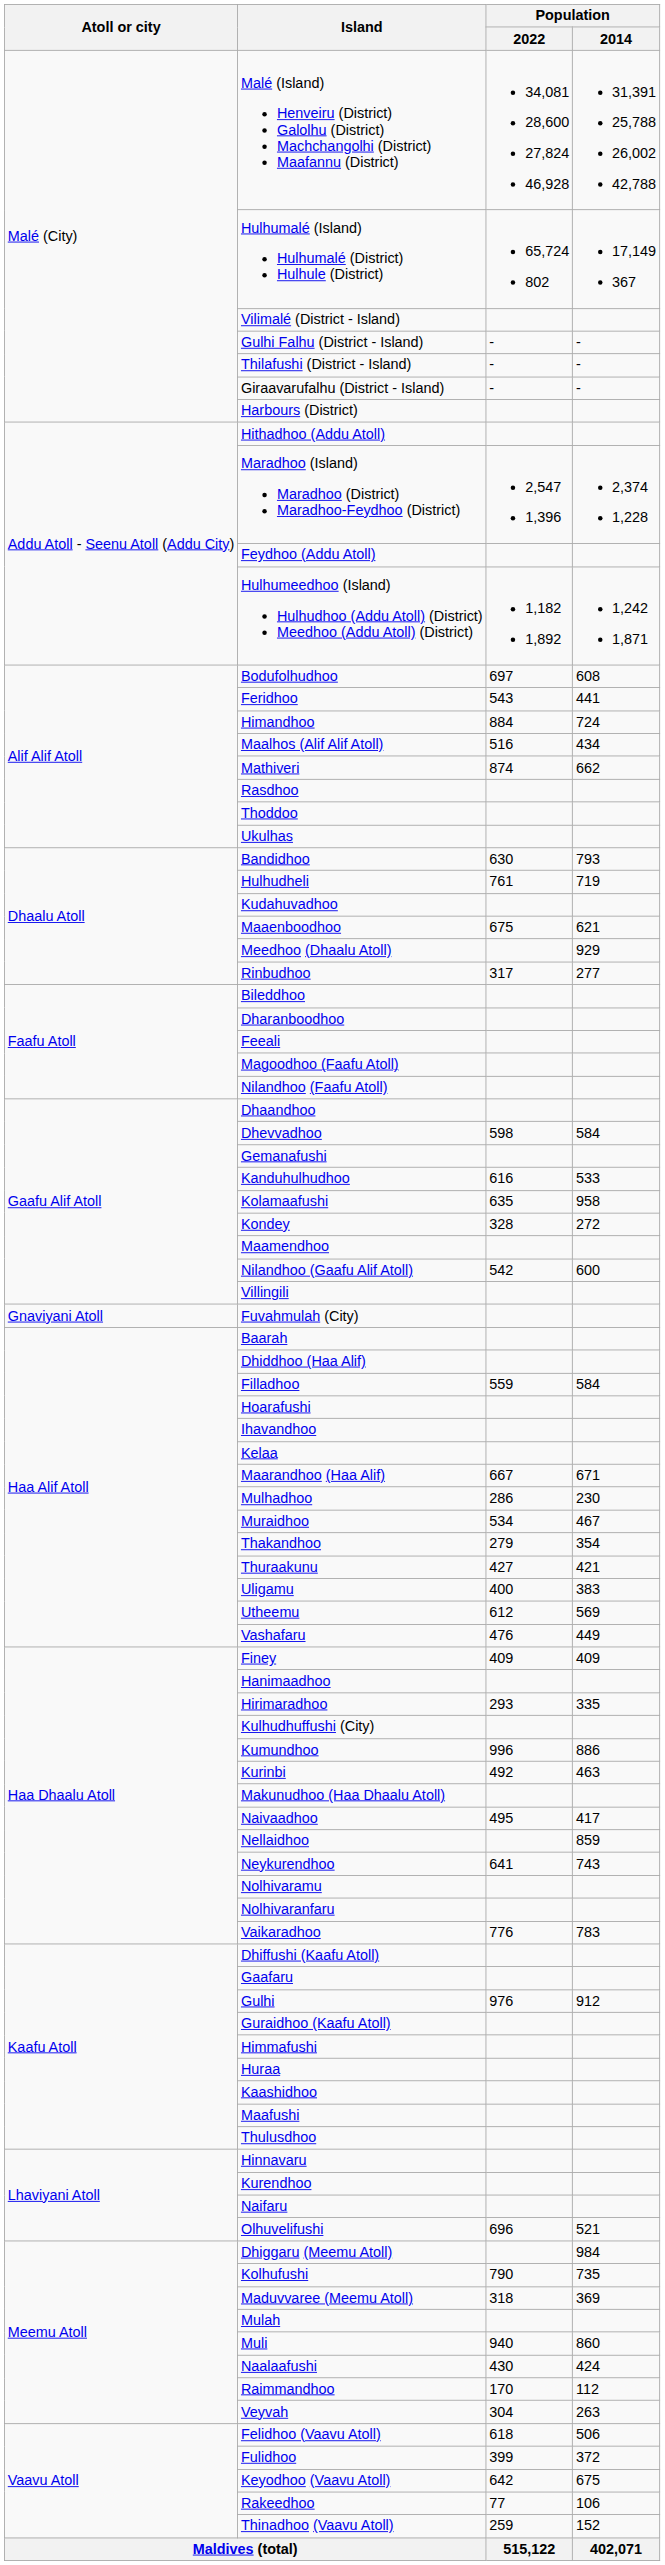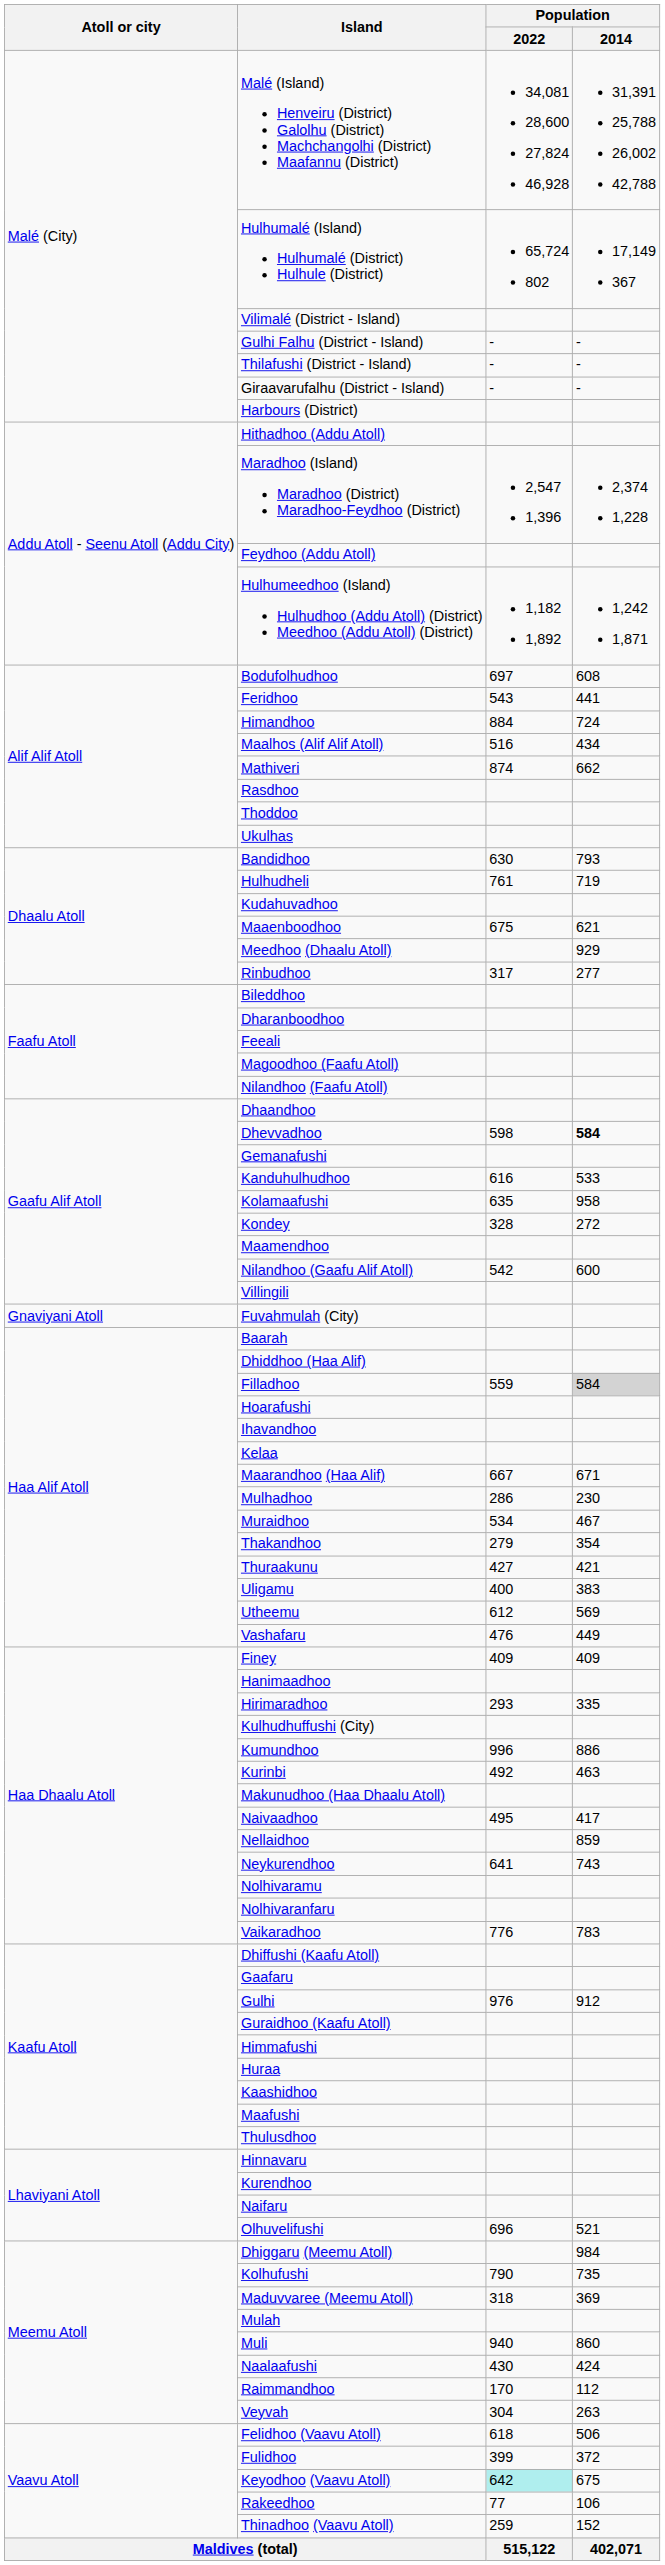(588, 1133) normal -> (588, 1133) bold
(588, 1384) no background -> (588, 1384) lightgrey background
(501, 2480) no background -> (501, 2480) paleturquoise background
